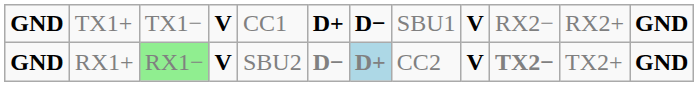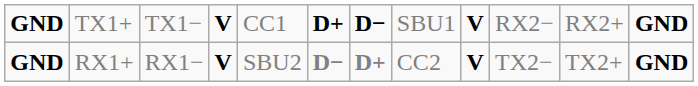(174, 61) lightgreen background -> (174, 61) no background
(370, 61) lightblue background -> (370, 61) no background
(525, 61) bold -> (524, 61) normal
